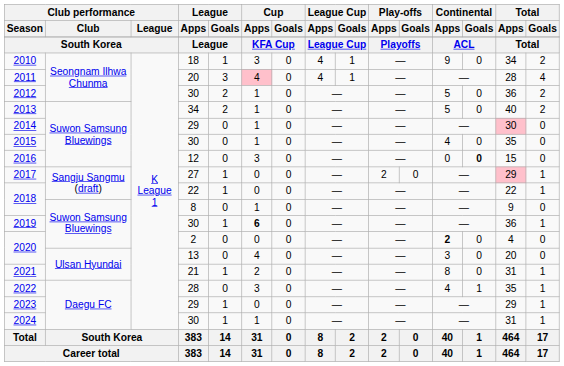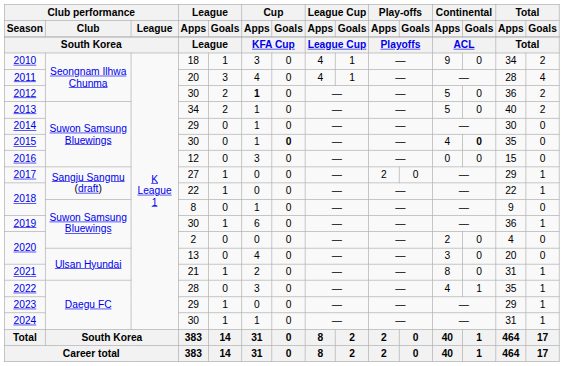(257, 77) pink background -> (257, 77) no background
(257, 93) normal -> (257, 93) bold
(511, 126) pink background -> (511, 126) no background
(289, 142) normal -> (289, 142) bold
(479, 142) normal -> (479, 142) bold
(479, 158) bold -> (479, 158) normal
(511, 175) pink background -> (511, 175) no background
(257, 223) bold -> (257, 223) normal
(447, 239) bold -> (447, 239) normal
